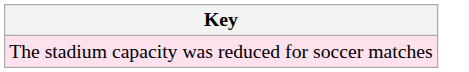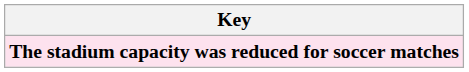(221, 51) normal -> (234, 51) bold
